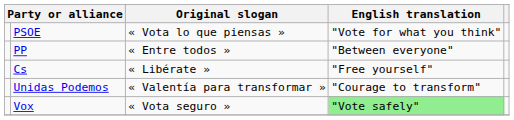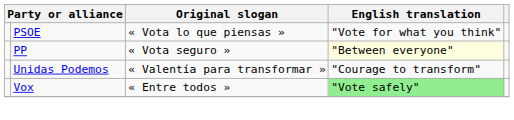(179, 51) « Entre todos » -> (179, 51) « Vota seguro »
(392, 51) no background -> (392, 51) lightyellow background
- row: (20, 69)
(179, 106) « Vota seguro » -> (179, 87) « Entre todos »
